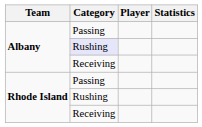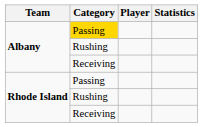(89, 30) no background -> (89, 30) gold background
(90, 46) lavender background -> (90, 46) no background
